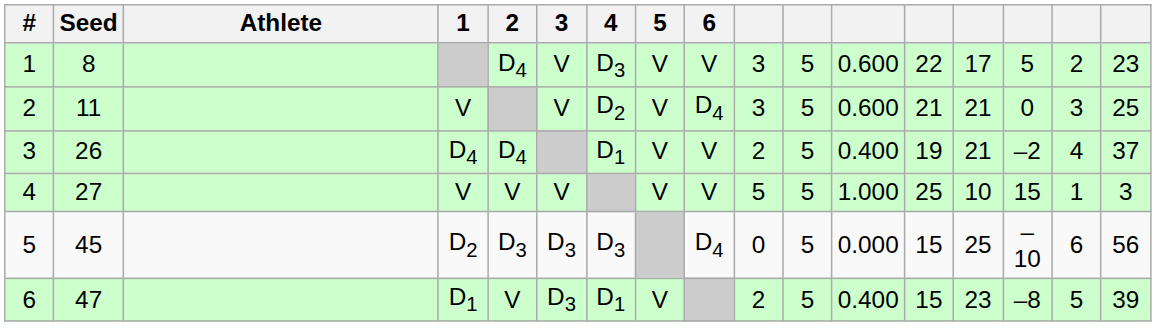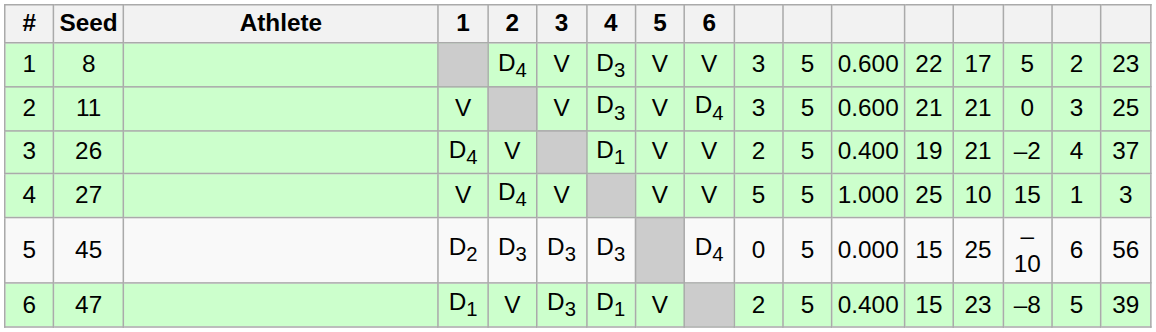(611, 108) D2 -> (611, 108) D3
(512, 152) D4 -> (512, 151) V
(512, 192) V -> (512, 195) D4
